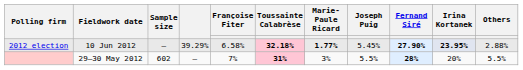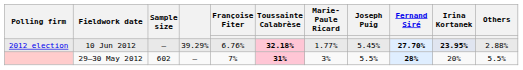(233, 45) 6.58% -> (233, 45) 6.76%
(326, 45) bold -> (326, 45) normal
(411, 45) 27.90% -> (411, 45) 27.70%
